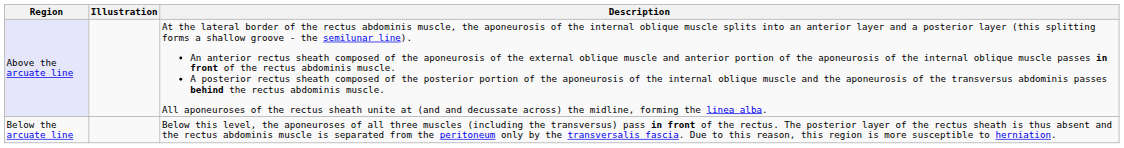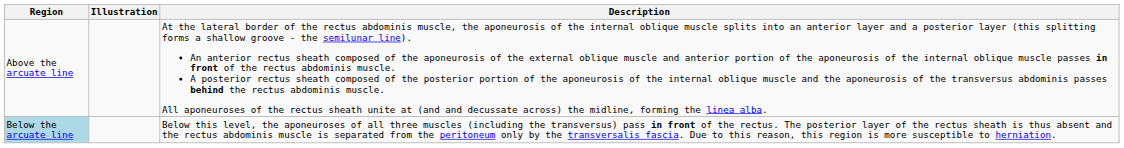(40, 68) lavender background -> (40, 68) no background
(40, 130) no background -> (40, 130) lightblue background
